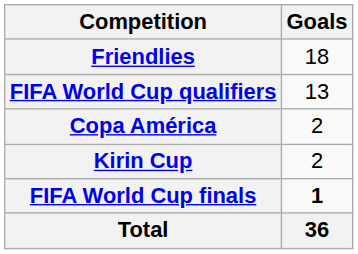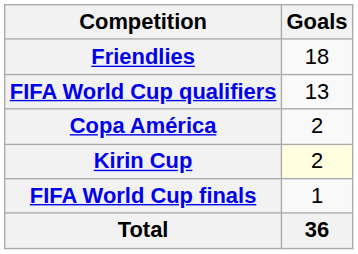(317, 160) no background -> (317, 160) lightyellow background
(317, 195) bold -> (317, 195) normal
